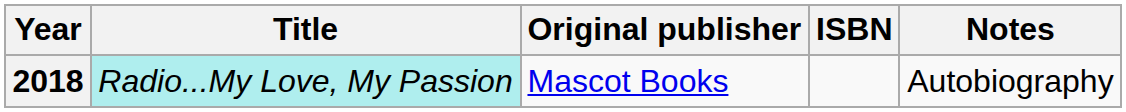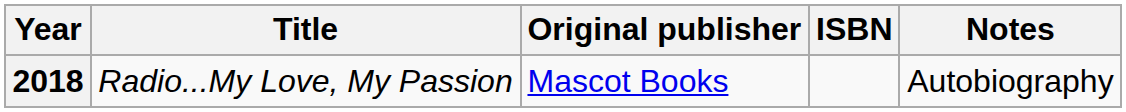(306, 80) paleturquoise background -> (306, 80) no background
